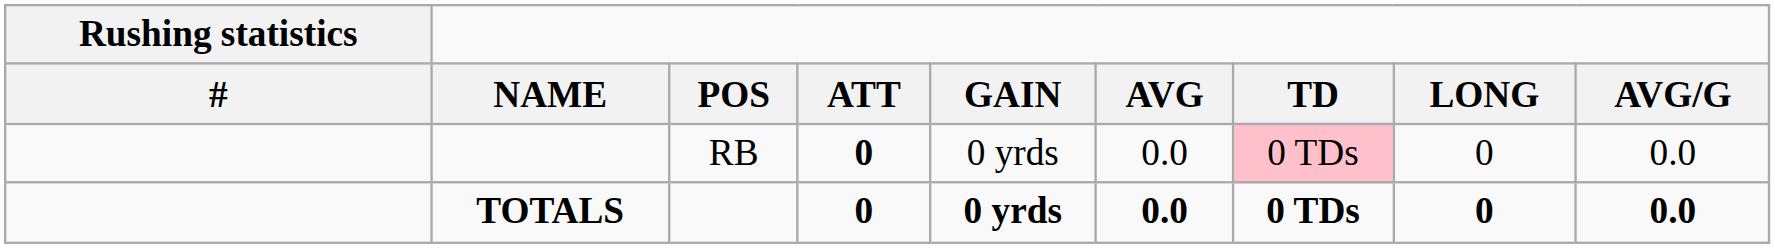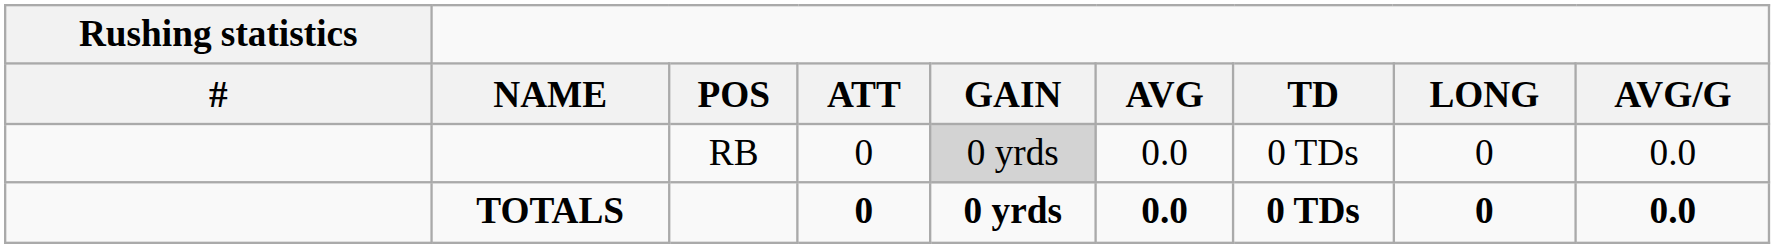(864, 152) bold -> (864, 152) normal
(1013, 152) no background -> (1013, 152) lightgrey background
(1313, 152) pink background -> (1313, 152) no background
